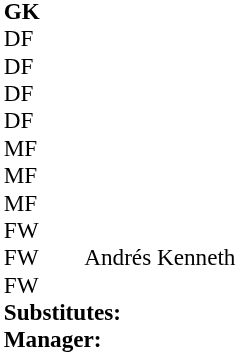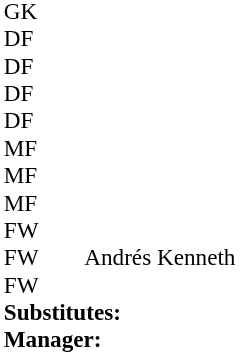(22, 11) bold -> (20, 11) normal
